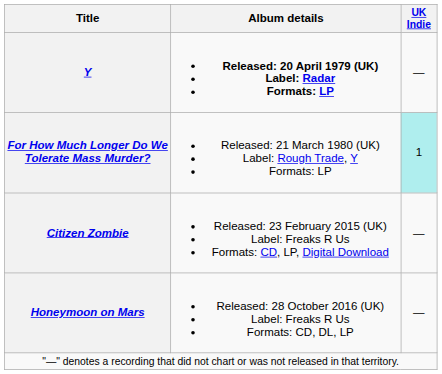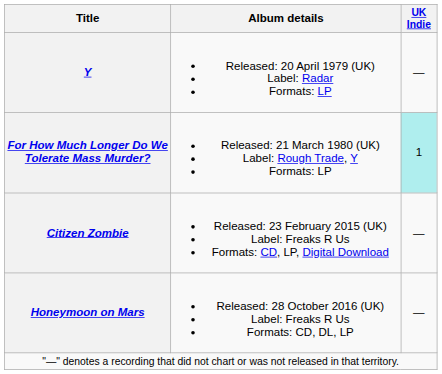(286, 79) bold -> (286, 79) normal
